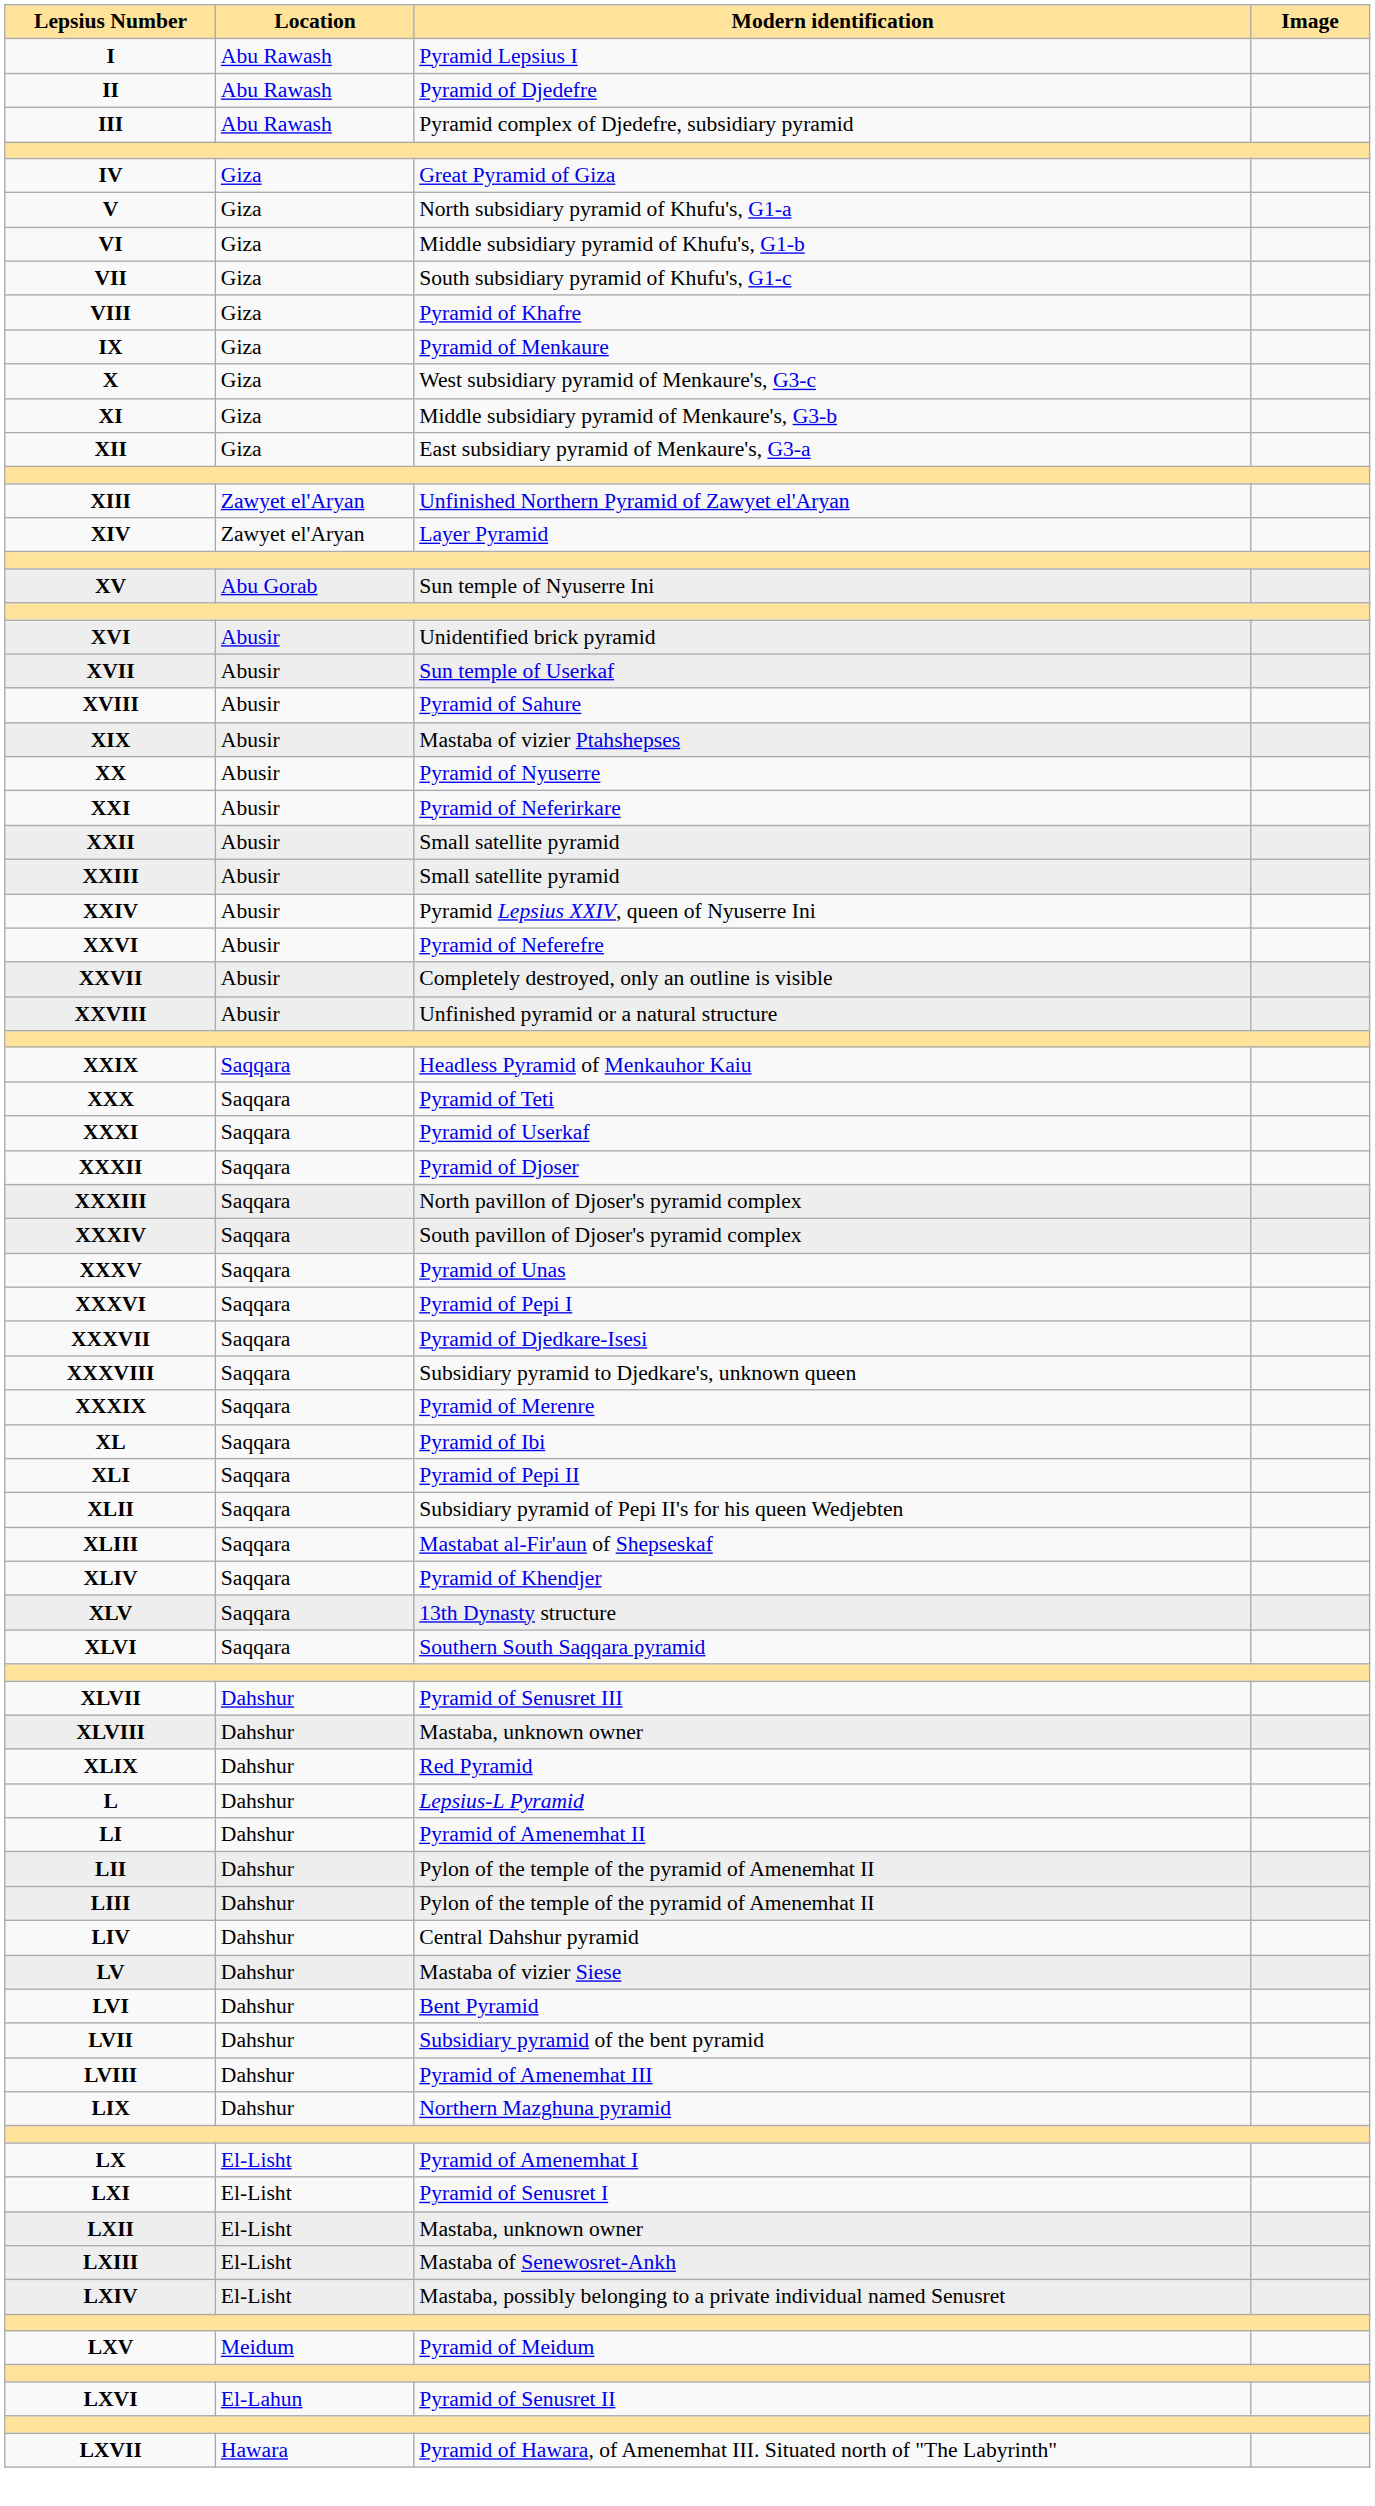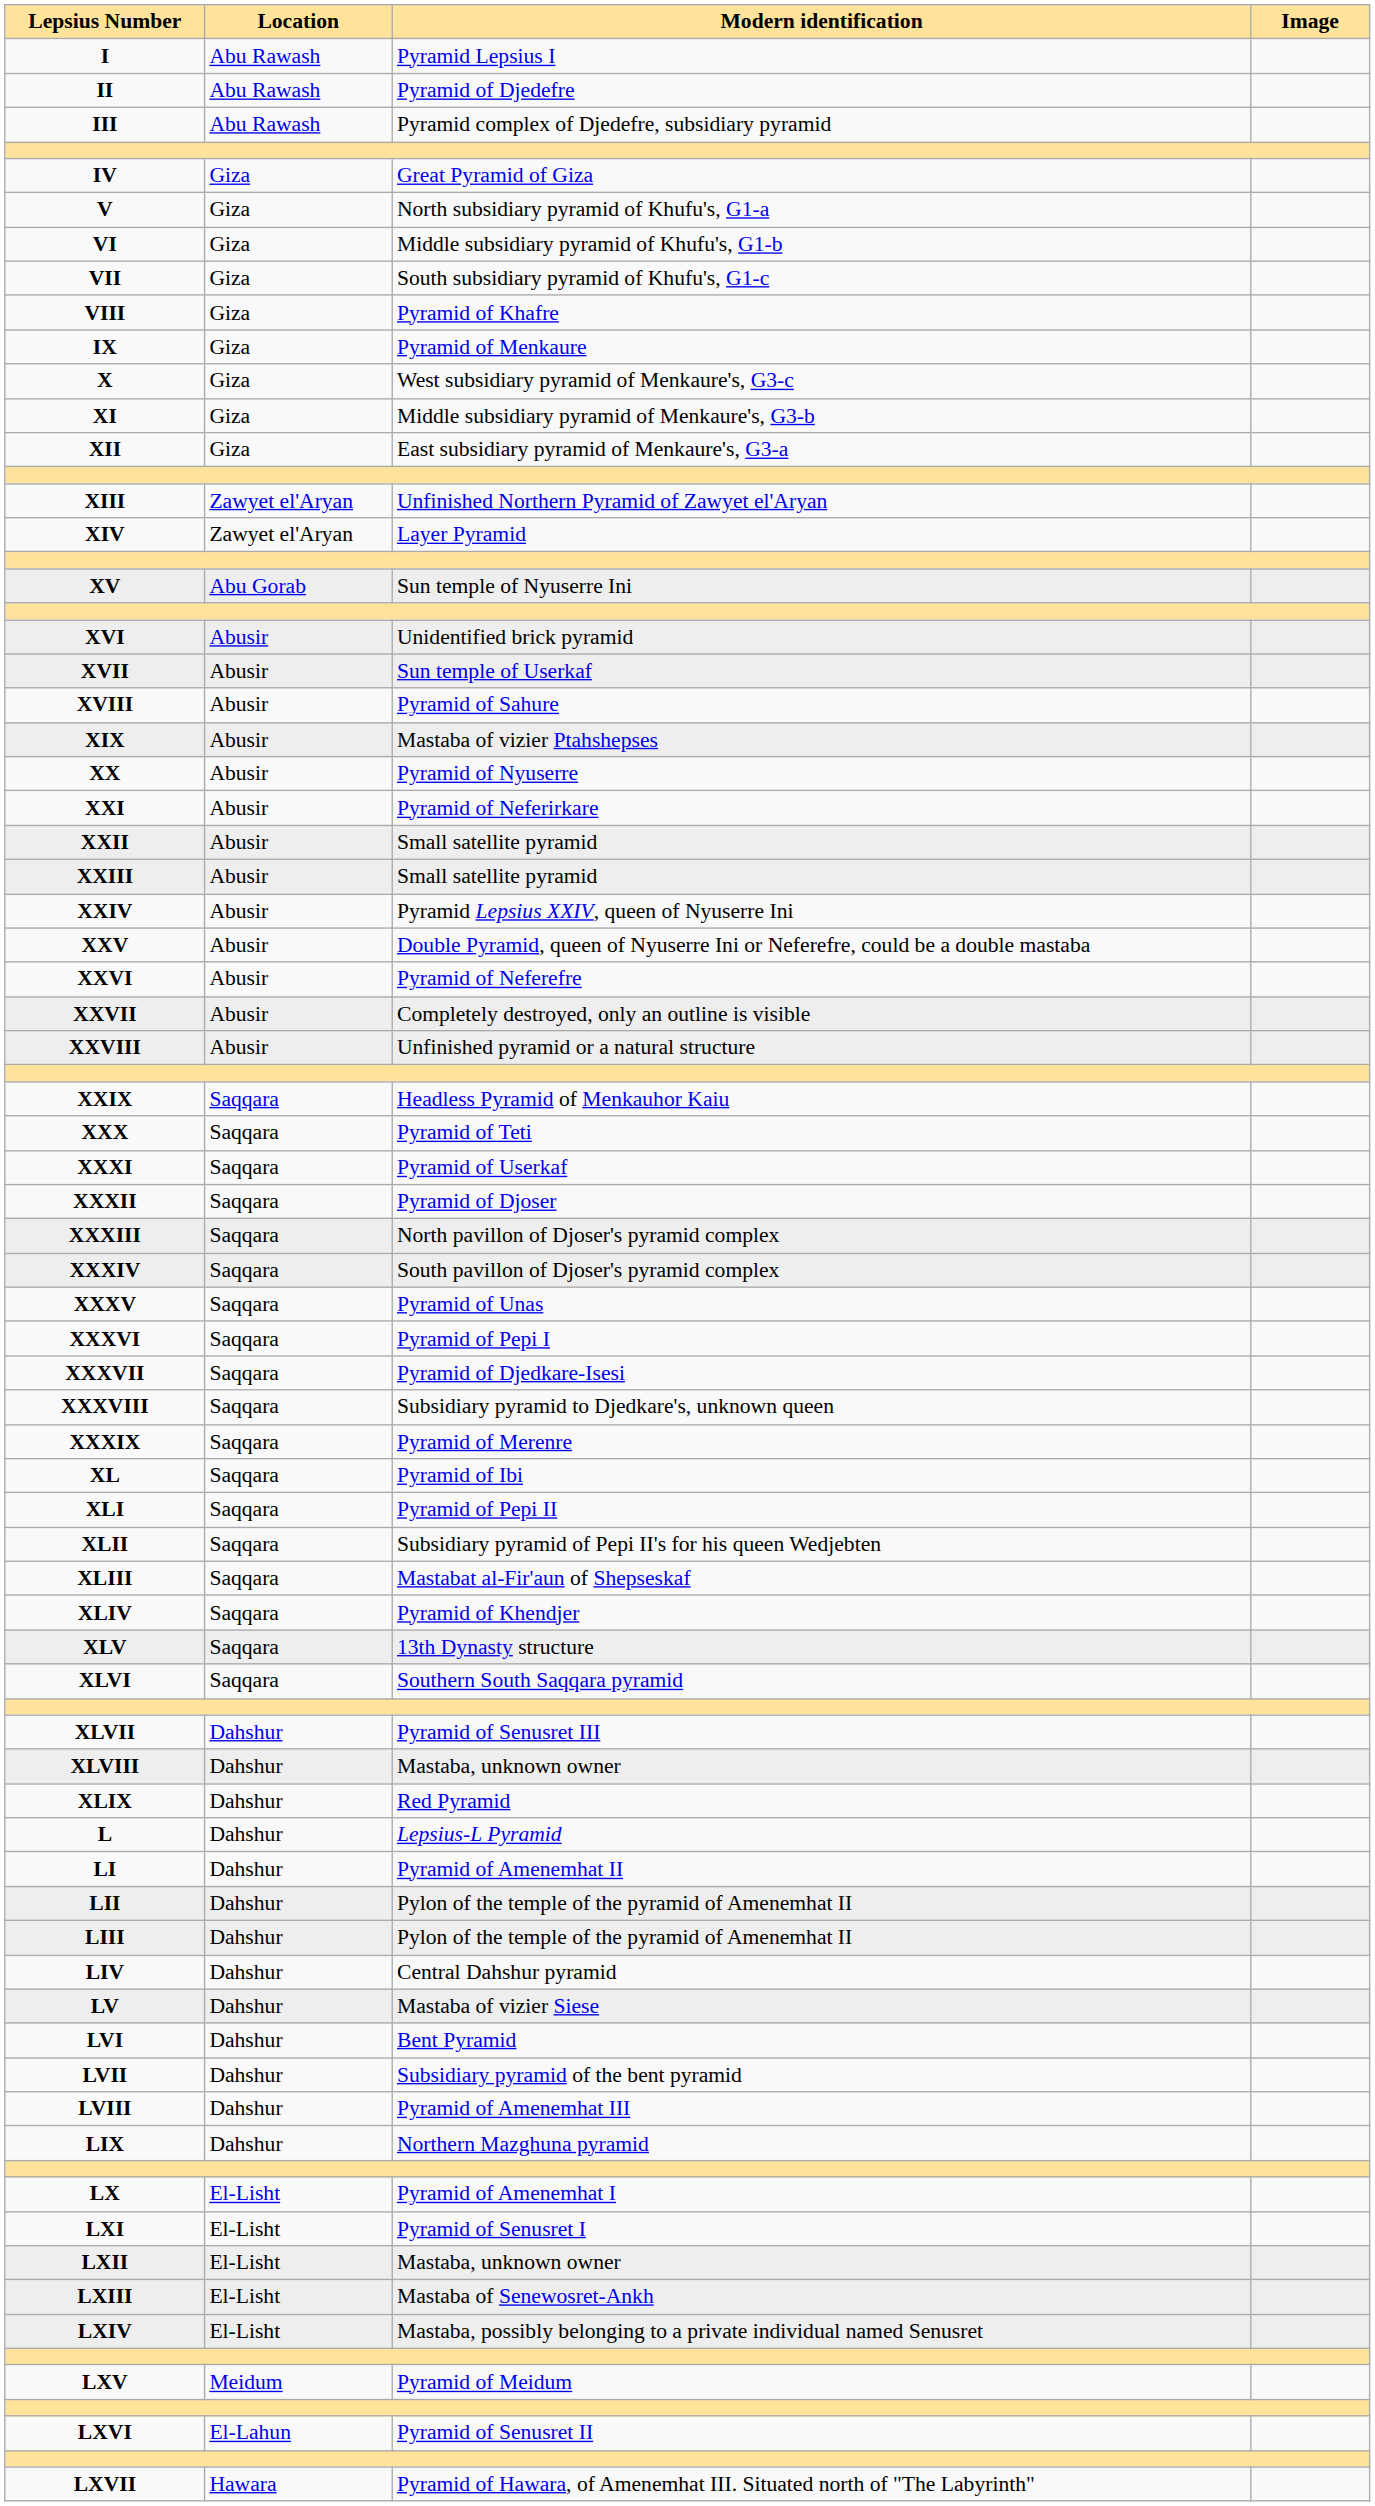+ row: (105, 944)
